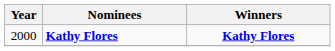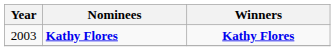(24, 35) 2000 -> (24, 35) 2003
